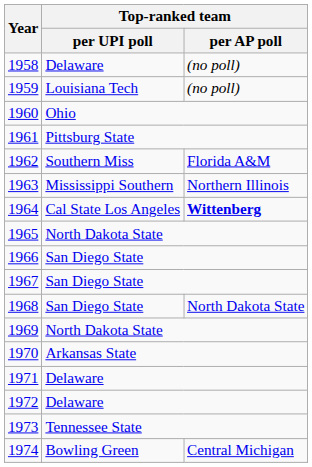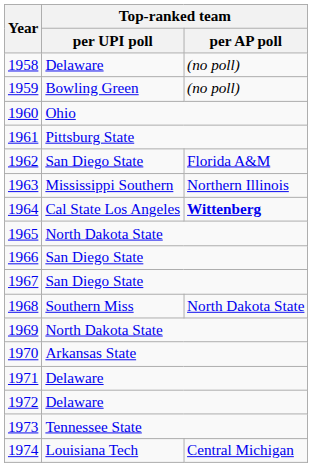(92, 88) Louisiana Tech -> (92, 88) Bowling Green
(90, 161) Southern Miss -> (94, 161) San Diego State
(94, 305) San Diego State -> (90, 305) Southern Miss
(92, 450) Bowling Green -> (92, 450) Louisiana Tech
